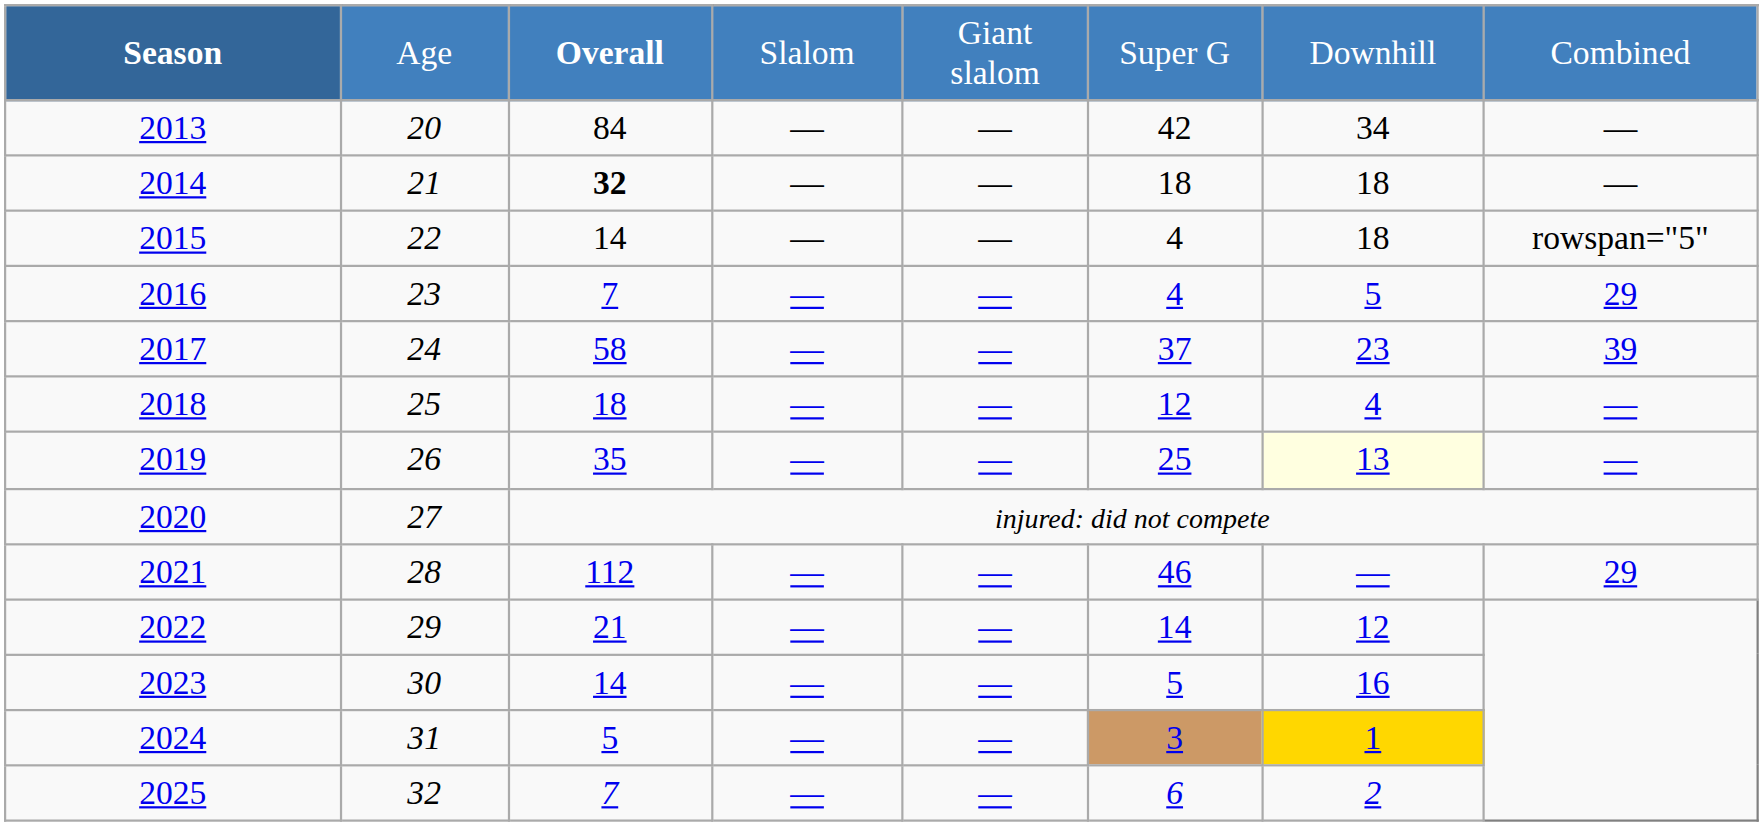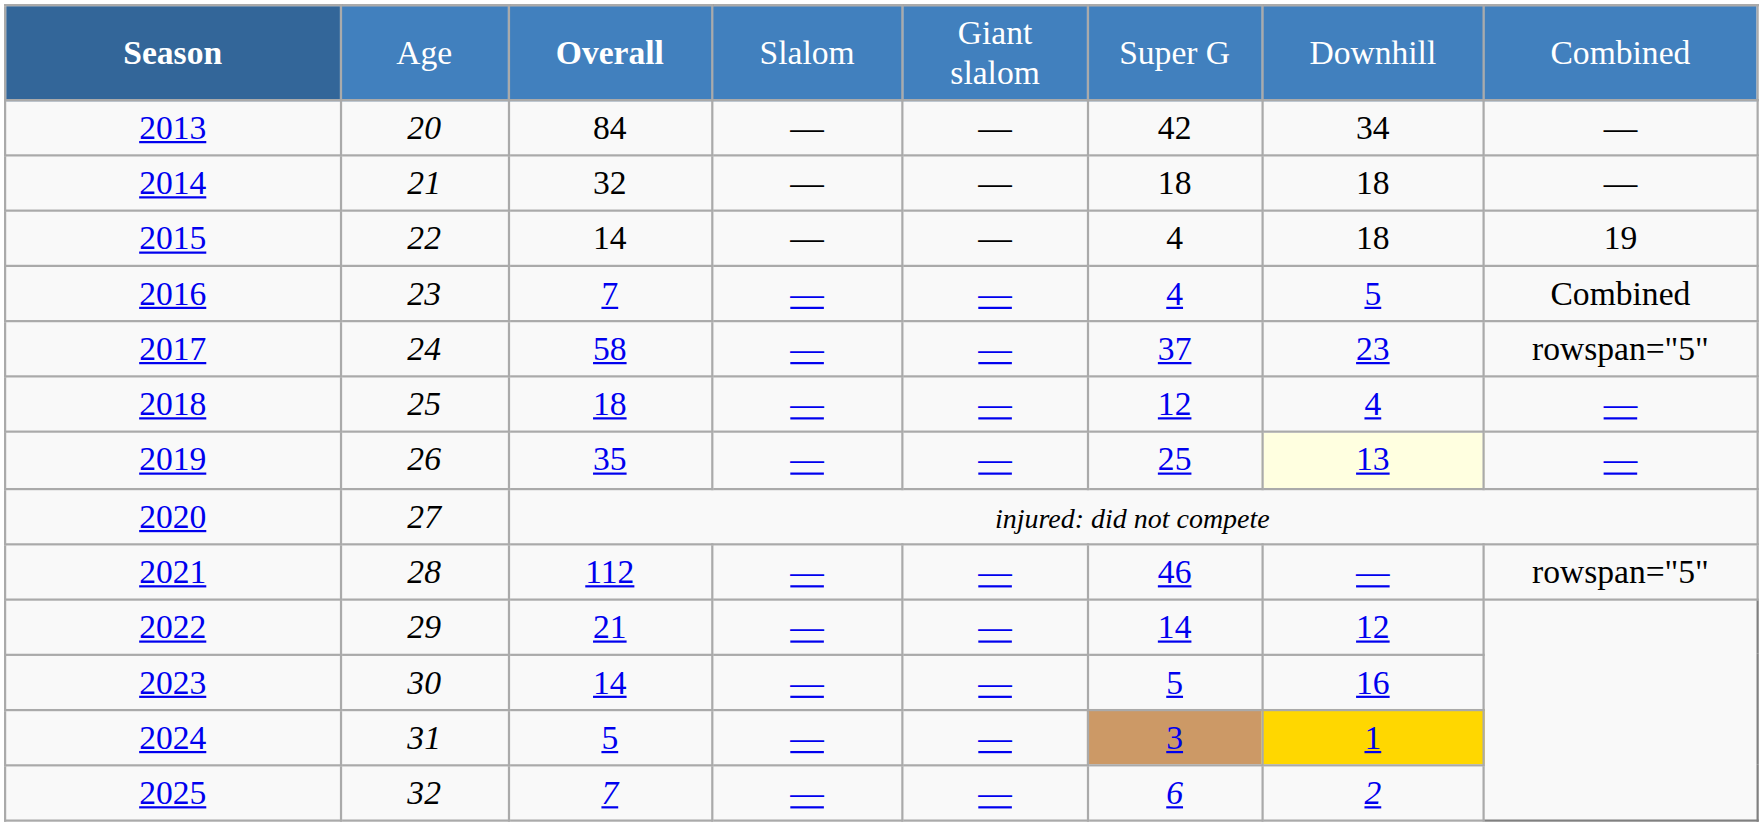(610, 182) bold -> (610, 182) normal
(1620, 238) rowspan="5" -> (1620, 238) 19
(1620, 293) 29 -> (1620, 293) Combined
(1620, 349) 39 -> (1620, 349) rowspan="5"
(1620, 570) 29 -> (1620, 570) rowspan="5"
